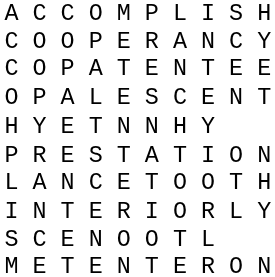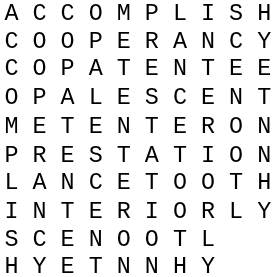(110, 126) H Y E T N N H Y -> (138, 126) M E T E N T E R O N
(138, 268) M E T E N T E R O N -> (110, 268) H Y E T N N H Y
